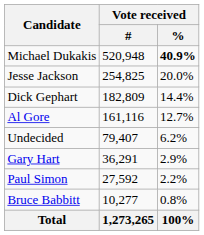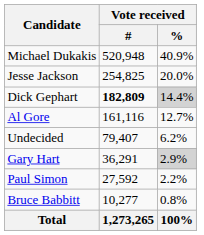(178, 55) bold -> (177, 55) normal
(123, 96) normal -> (123, 96) bold
(177, 96) no background -> (177, 96) lightgrey background
(174, 158) no background -> (174, 158) lightgrey background
